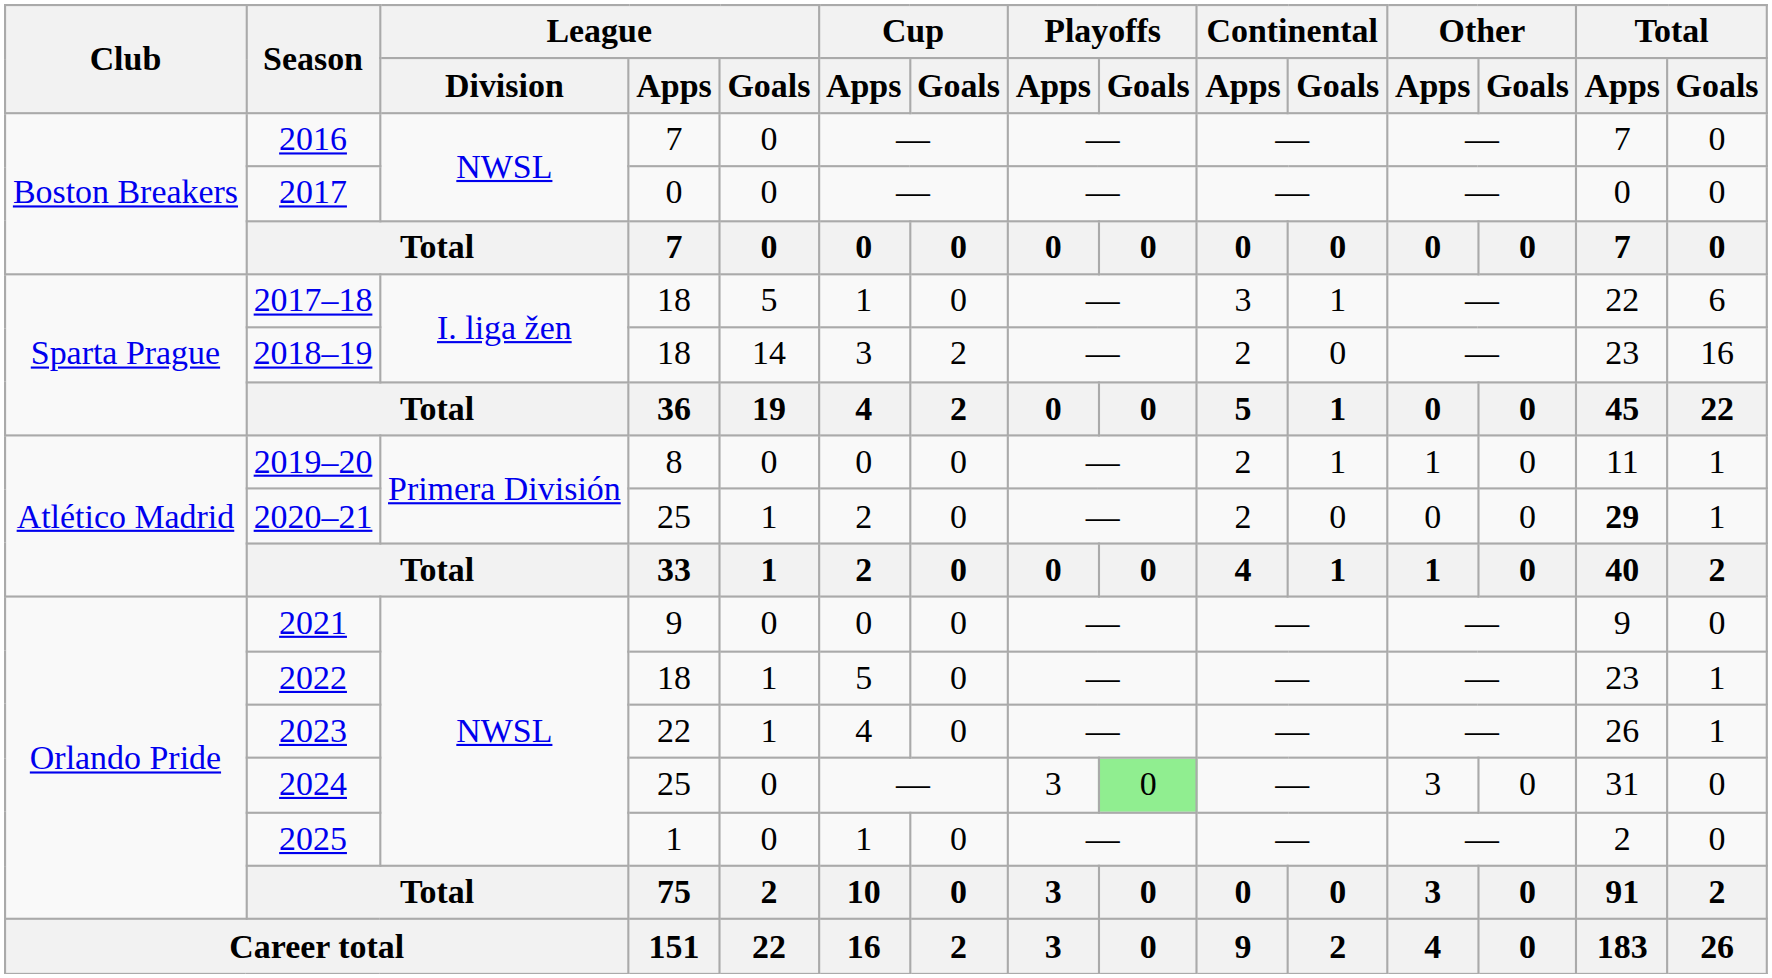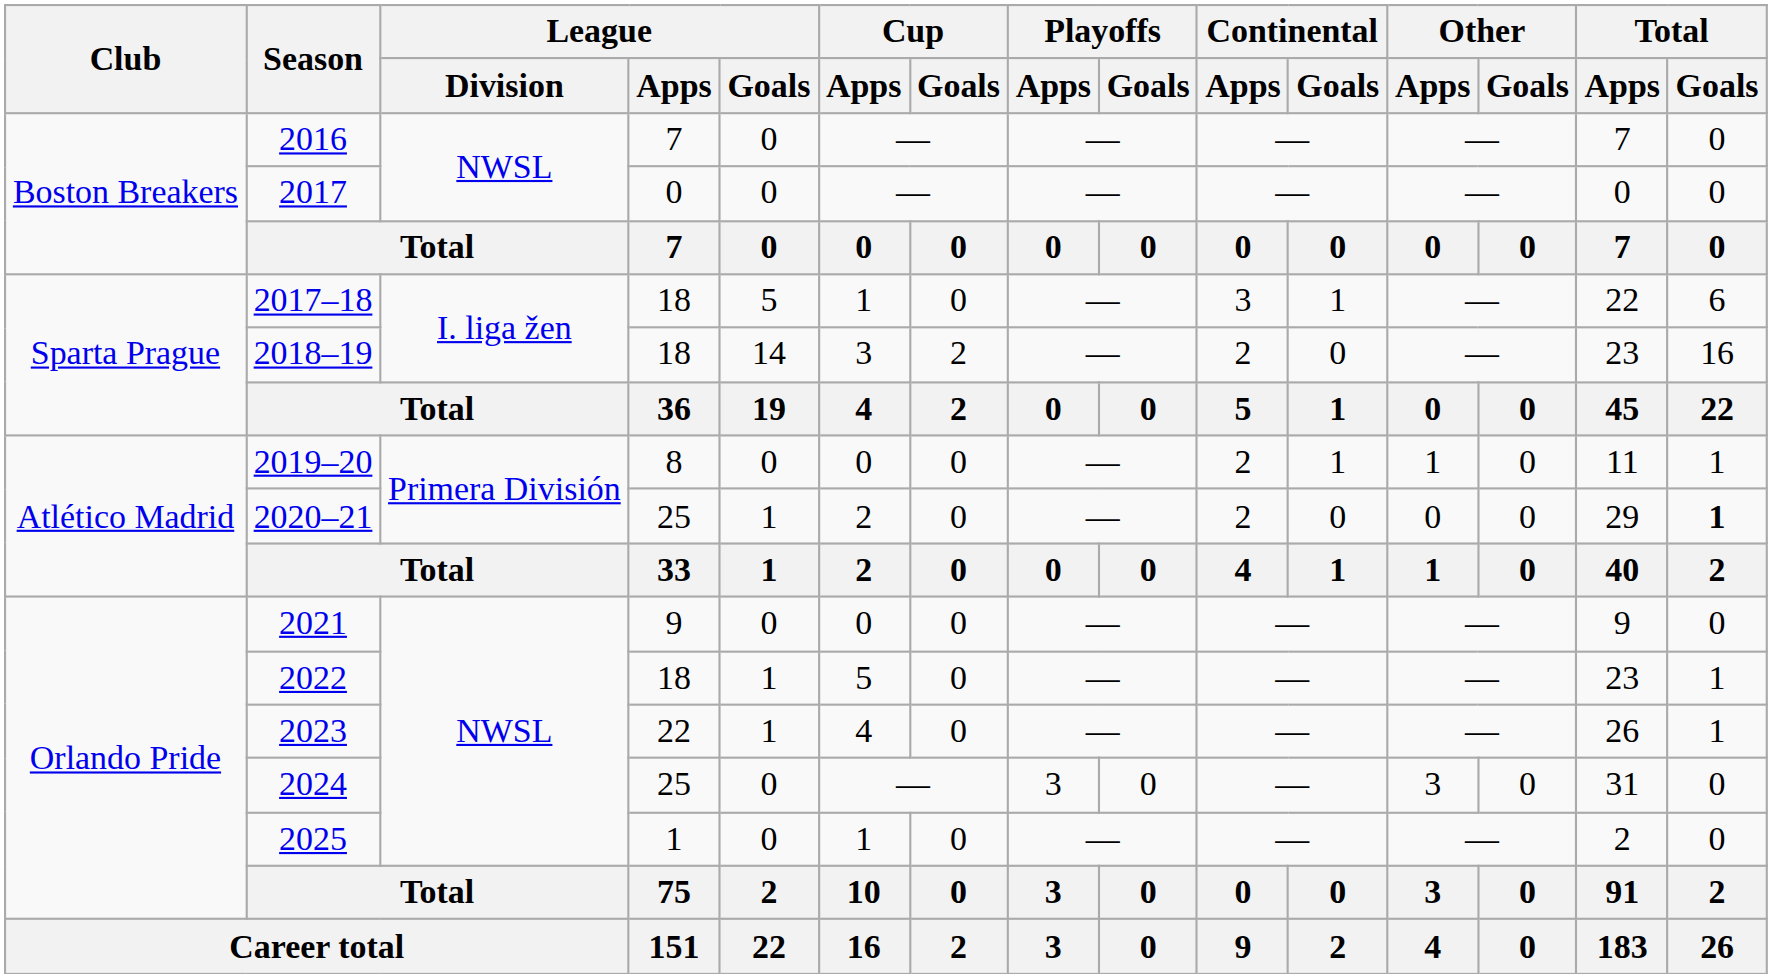(1622, 515) bold -> (1622, 515) normal
(1717, 515) normal -> (1717, 515) bold
(1148, 784) lightgreen background -> (1148, 784) no background
